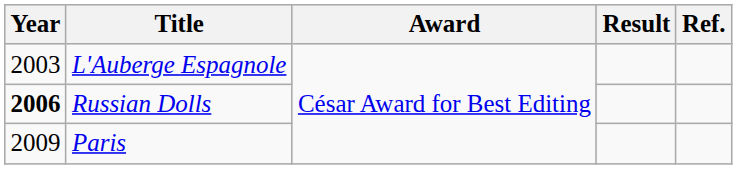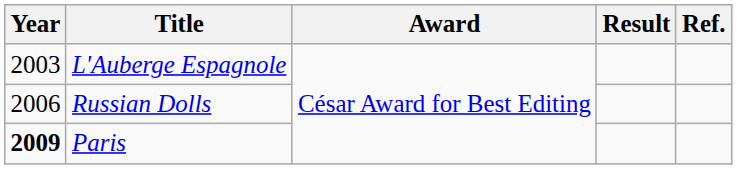(35, 103) bold -> (35, 103) normal
(35, 143) normal -> (35, 143) bold
